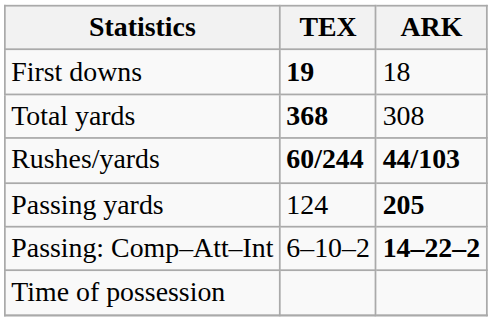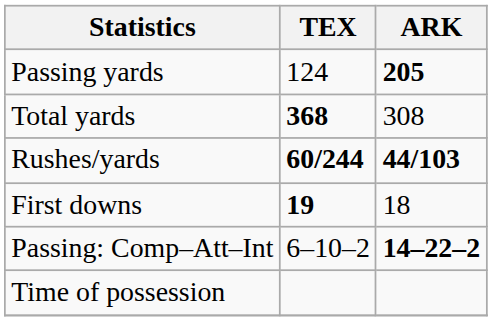rows swapped: (77, 71) <-> (87, 204)
